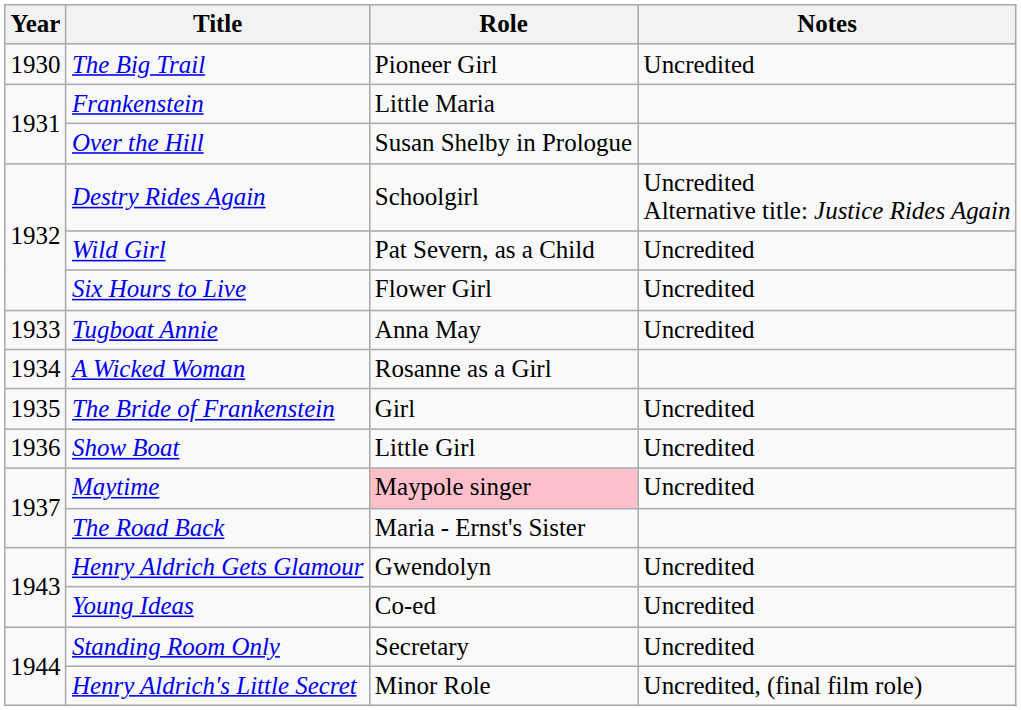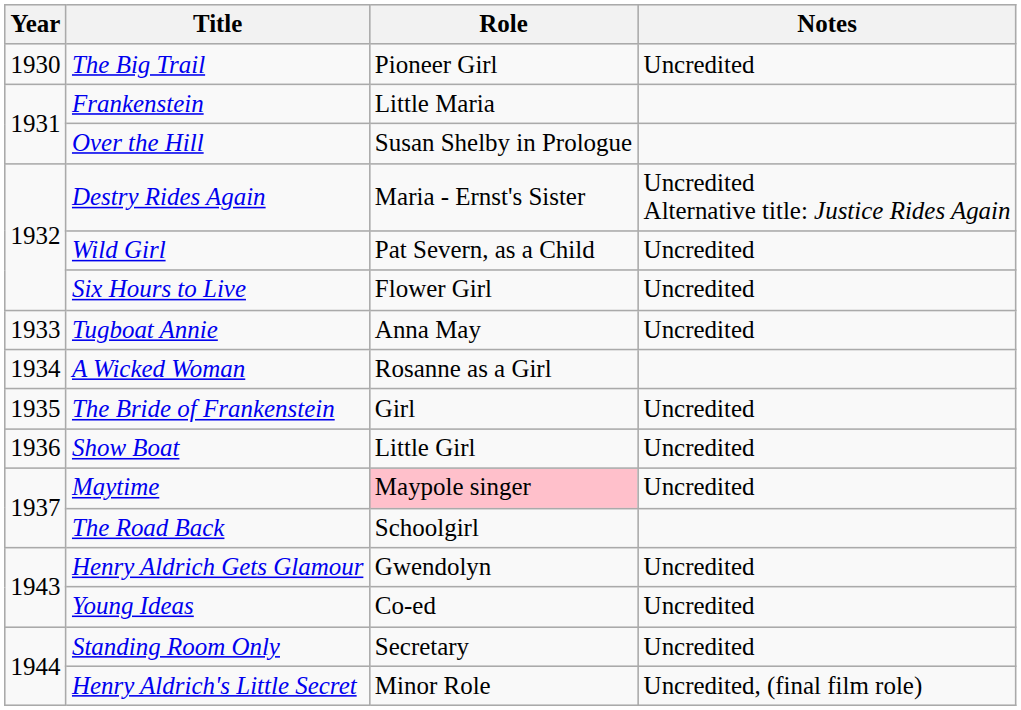(427, 196) Schoolgirl -> (480, 196) Maria - Ernst's Sister
(480, 527) Maria - Ernst's Sister -> (427, 527) Schoolgirl
